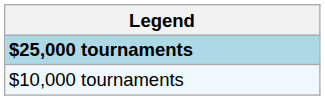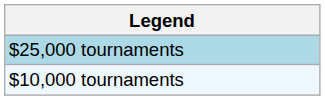(101, 50) bold -> (96, 50) normal
